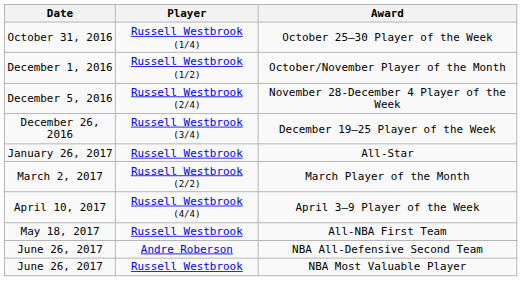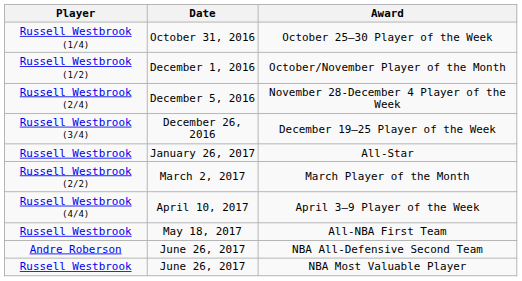columns swapped: (60, 13) <-> (187, 13)
